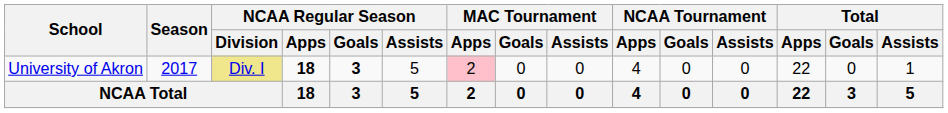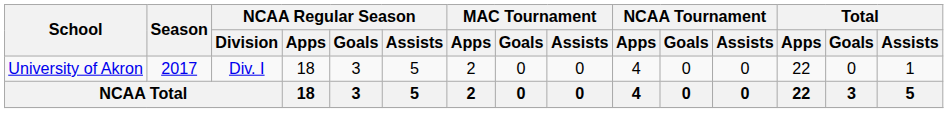(247, 68) khaki background -> (247, 68) no background
(306, 68) bold -> (306, 68) normal
(356, 68) bold -> (356, 68) normal
(471, 68) pink background -> (471, 68) no background
